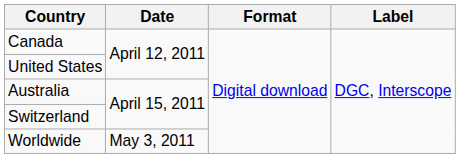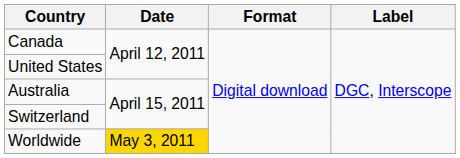(152, 141) no background -> (152, 141) gold background
